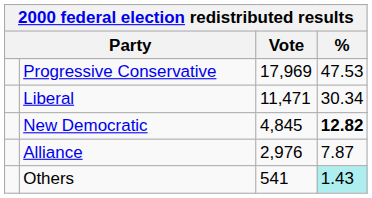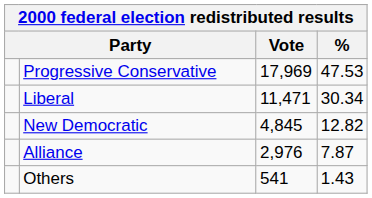(342, 125) bold -> (342, 125) normal
(337, 179) paleturquoise background -> (337, 179) no background
